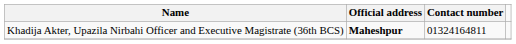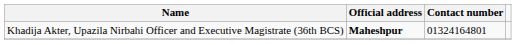(457, 30) 01324164811 -> (457, 30) 01324164801
